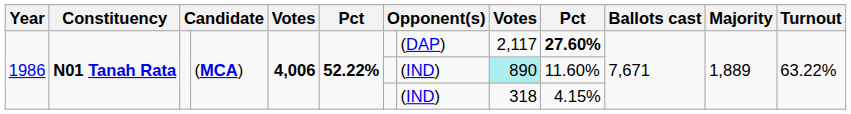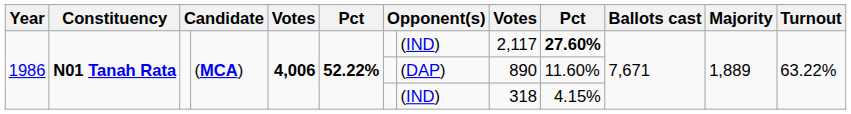(423, 44) (DAP) -> (420, 44) (IND)
(420, 70) (IND) -> (423, 70) (DAP)
(523, 70) paleturquoise background -> (523, 70) no background
